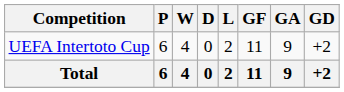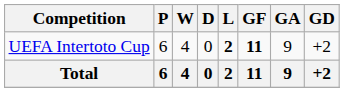(228, 45) normal -> (228, 45) bold
(254, 45) normal -> (254, 45) bold
